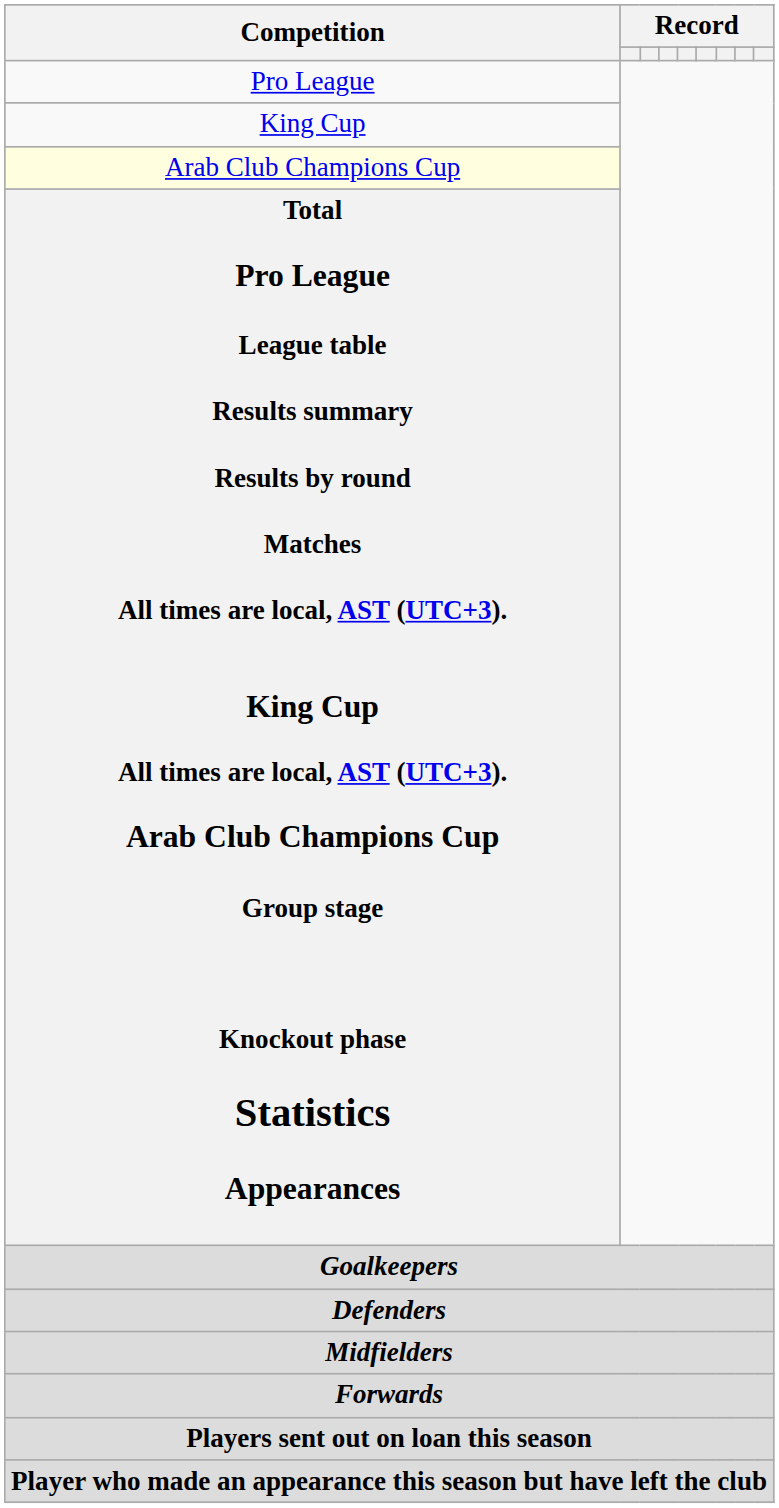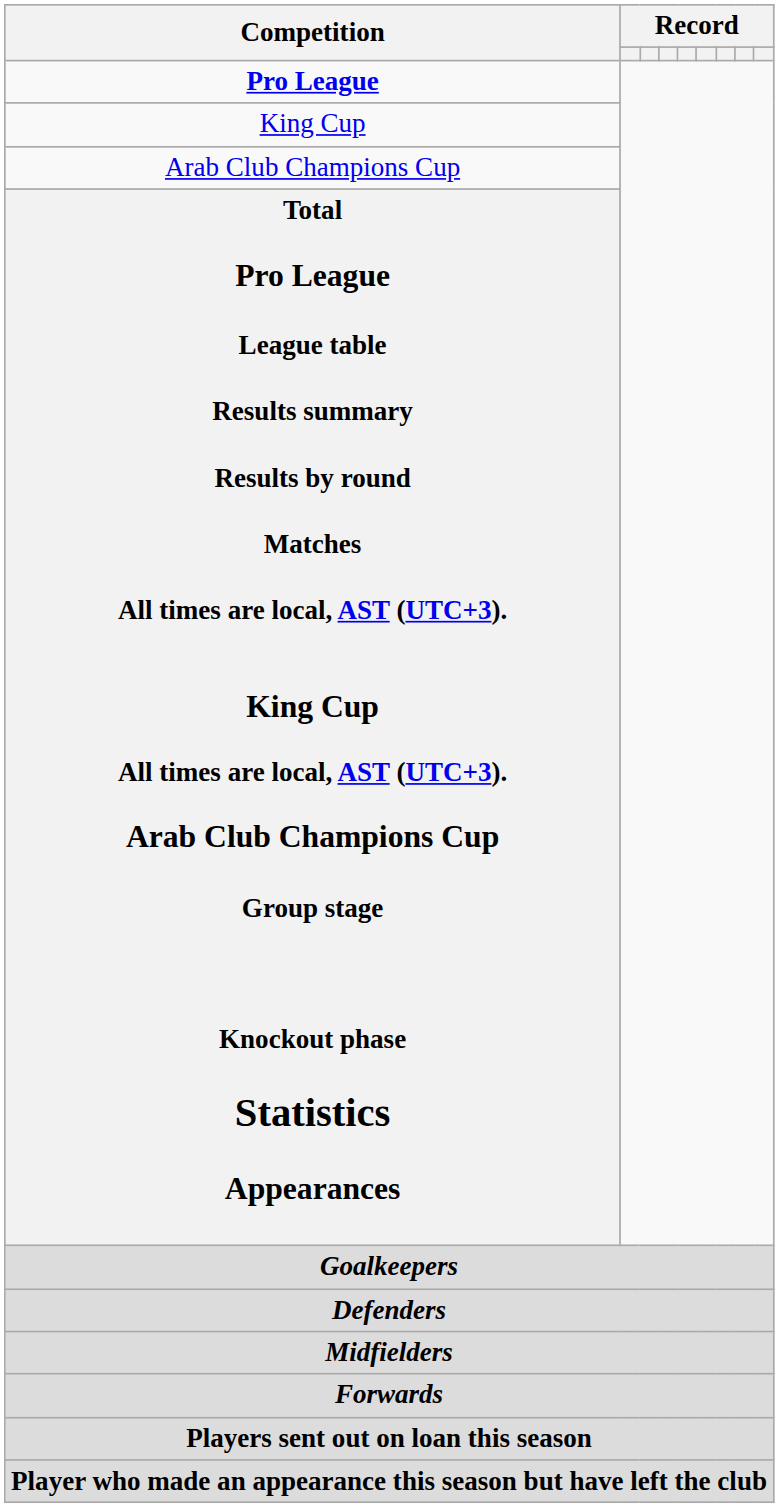(313, 81) normal -> (313, 81) bold
(313, 167) lightyellow background -> (313, 167) no background
